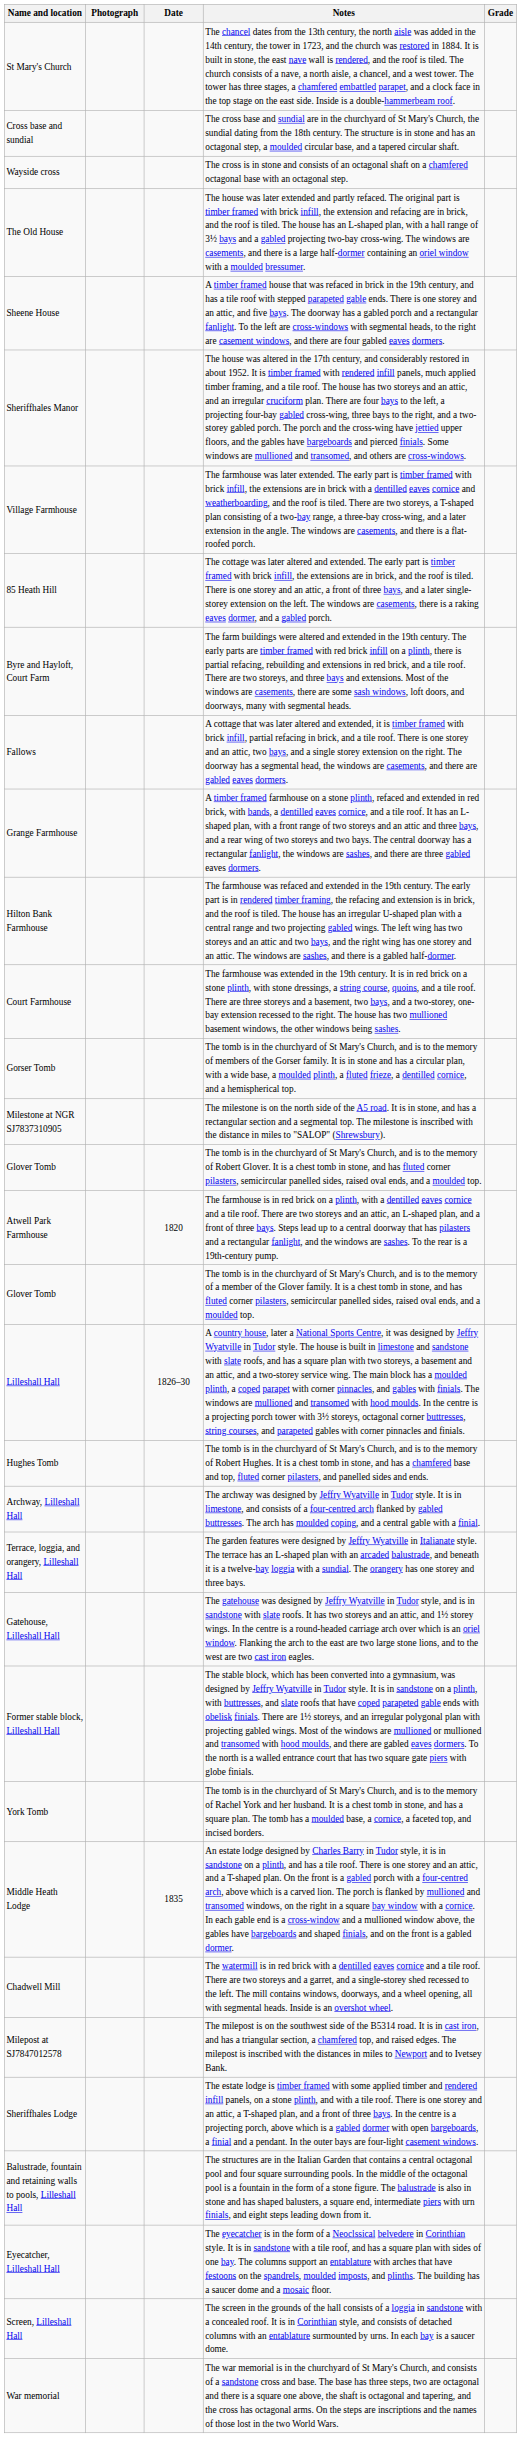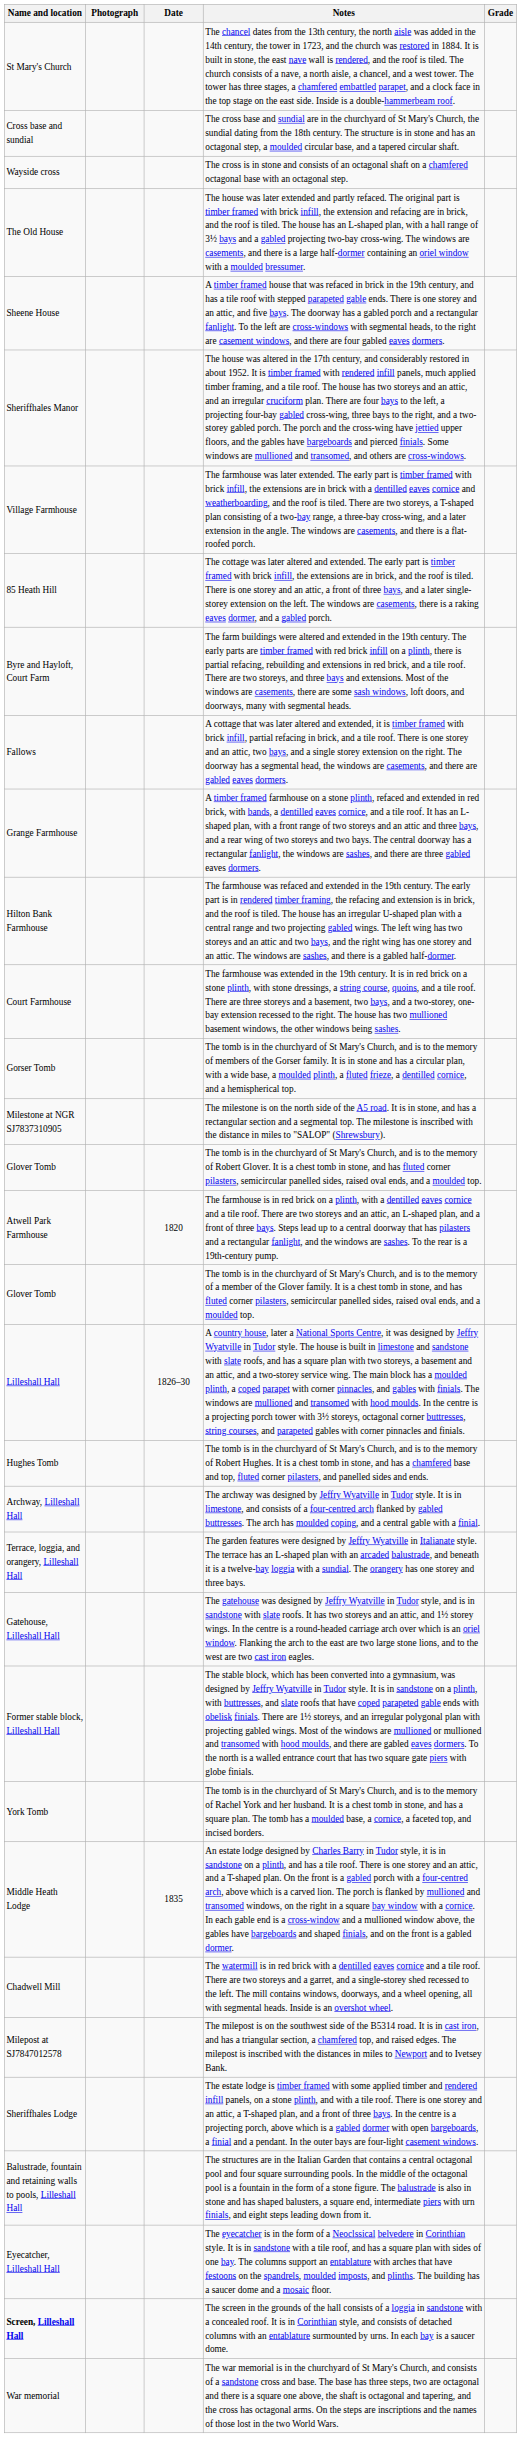(39, 2328) normal -> (40, 2328) bold
